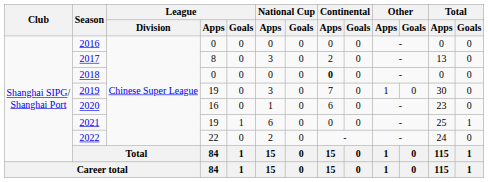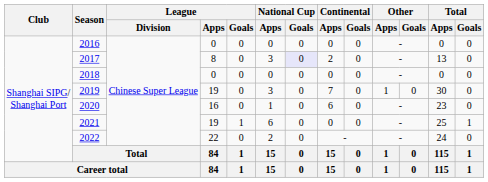(301, 59) no background -> (301, 59) lavender background
(331, 75) bold -> (331, 75) normal
